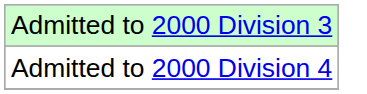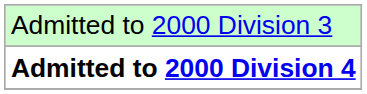(172, 67) normal -> (183, 67) bold
